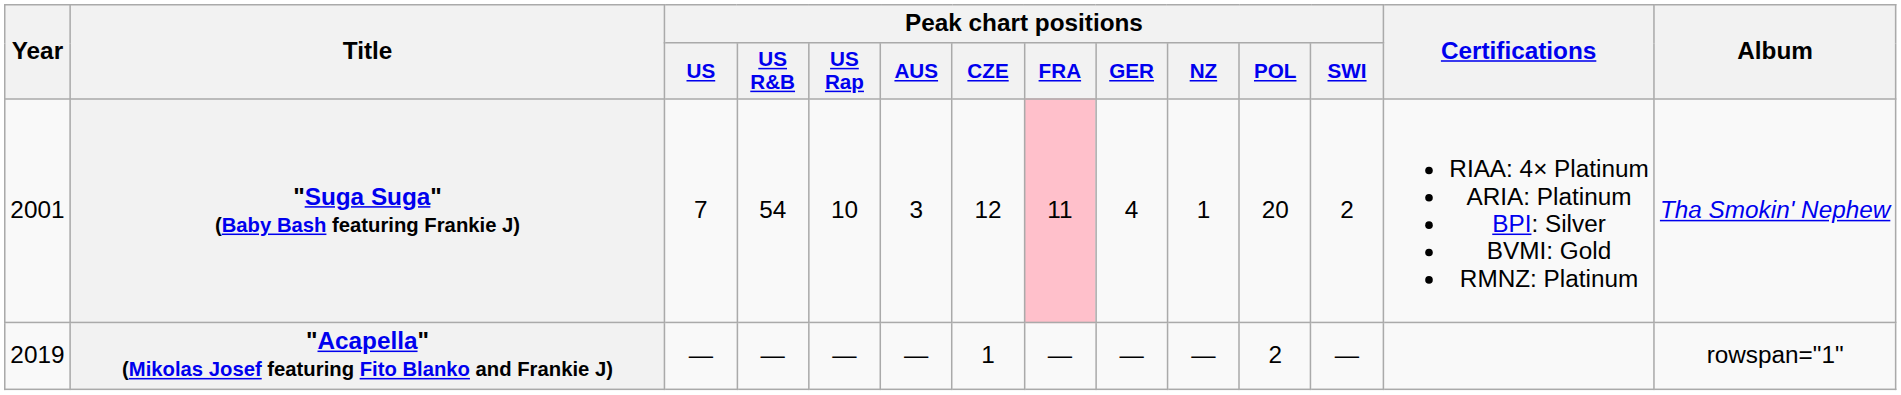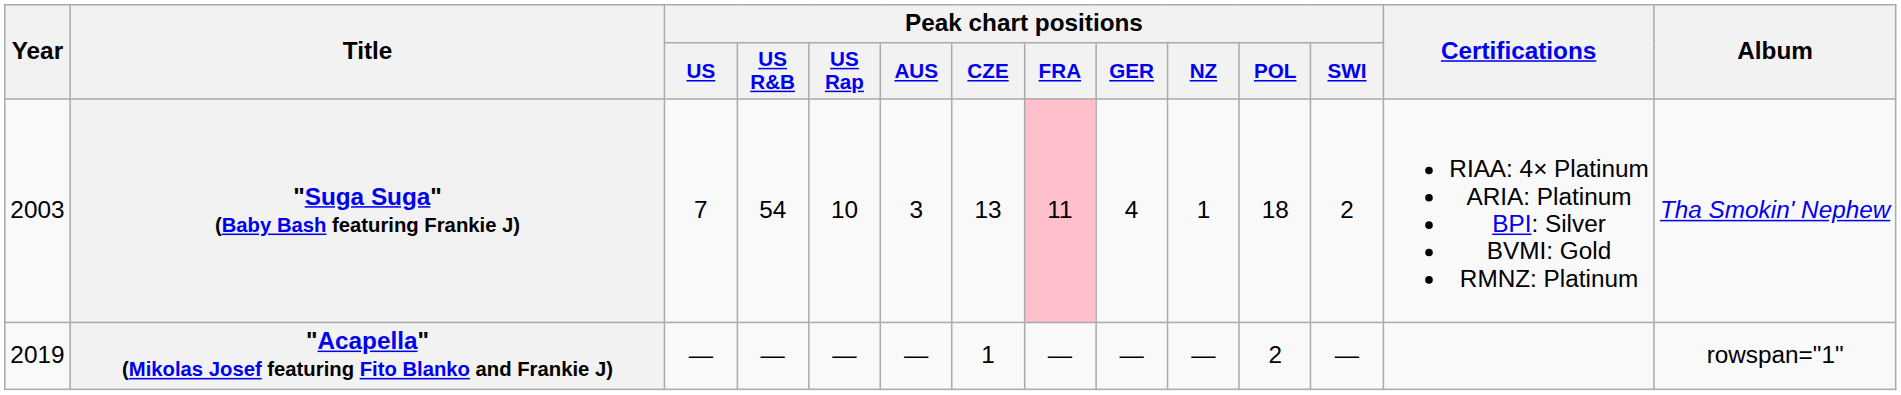(37, 210) 2001 -> (37, 210) 2003
(988, 210) 12 -> (988, 210) 13
(1275, 210) 20 -> (1275, 210) 18
